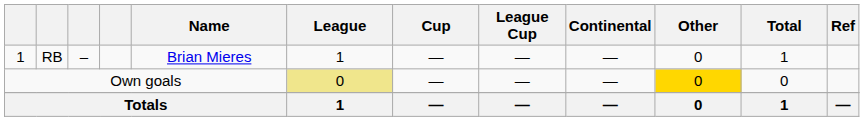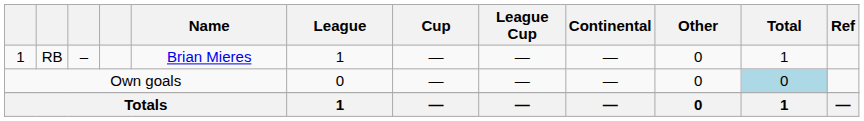(340, 81) khaki background -> (340, 81) no background
(698, 81) gold background -> (698, 81) no background
(784, 81) no background -> (784, 81) lightblue background
